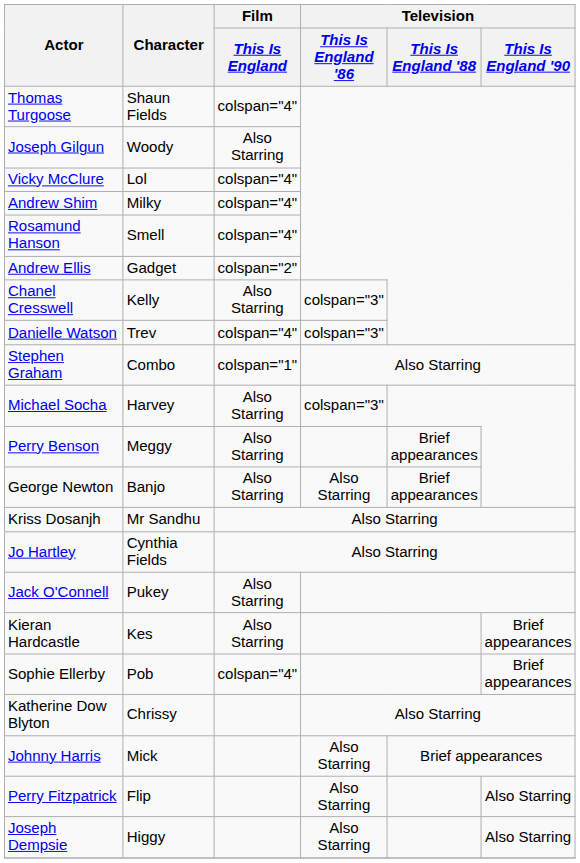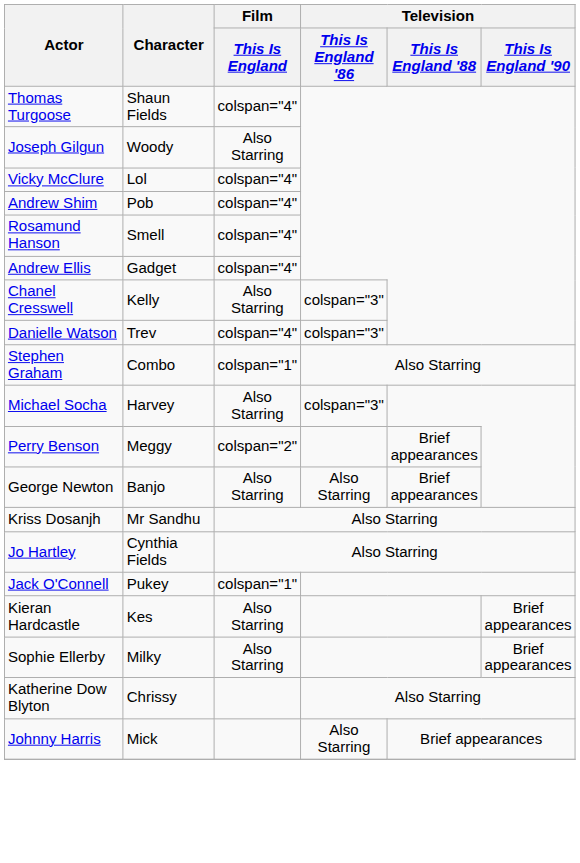(144, 203) Milky -> (140, 203) Pob
(257, 267) colspan="2" -> (257, 267) colspan="4"
(257, 446) Also Starring -> (257, 446) colspan="2"
(257, 592) Also Starring -> (257, 584) colspan="1"
(140, 674) Pob -> (144, 657) Milky
(257, 674) colspan="4" -> (257, 657) Also Starring
- row: (62, 796)
- row: (38, 837)
